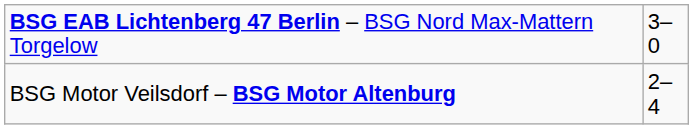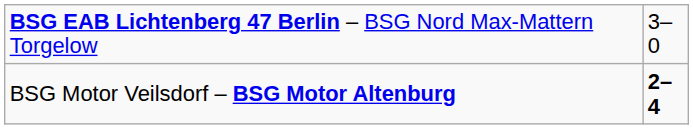(660, 93) normal -> (660, 93) bold
